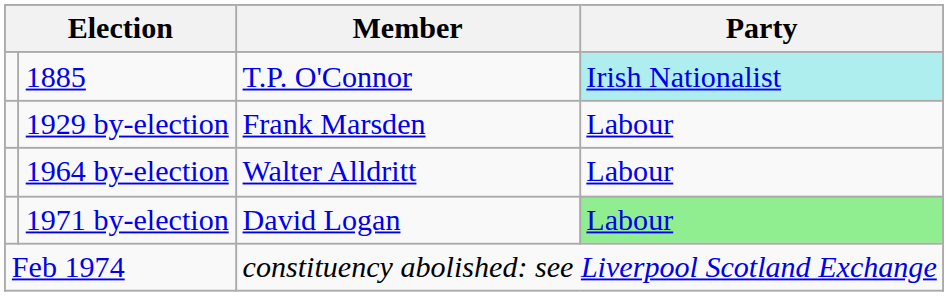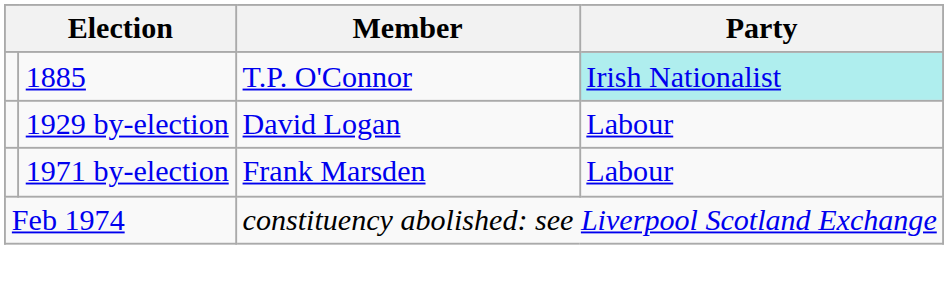(334, 123) Frank Marsden -> (322, 123) David Logan
- row: (127, 171)
(322, 219) David Logan -> (334, 171) Frank Marsden
(630, 219) lightgreen background -> (630, 171) no background
